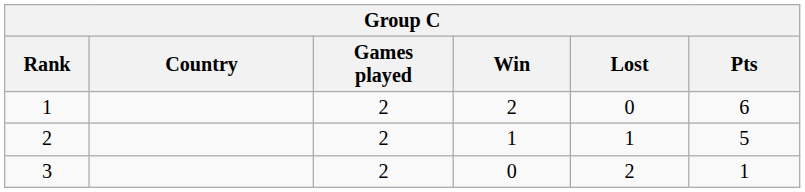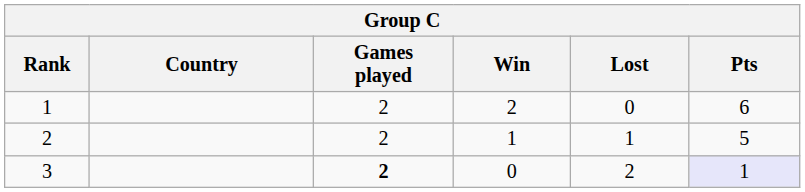(384, 171) normal -> (384, 171) bold
(744, 171) no background -> (744, 171) lavender background
